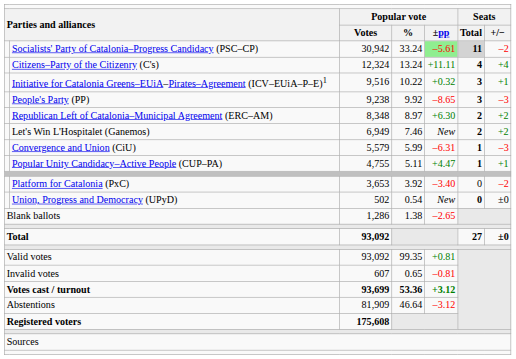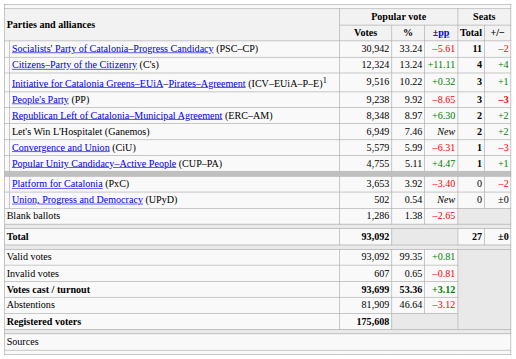(444, 49) lightgreen background -> (444, 49) no background
(477, 49) lightgrey background -> (477, 49) no background
(504, 99) normal -> (504, 99) bold
(479, 200) bold -> (479, 200) normal
